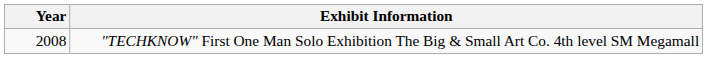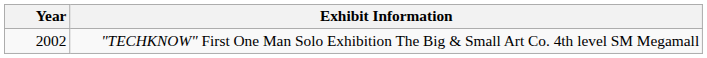(51, 41) 2008 -> (51, 41) 2002
